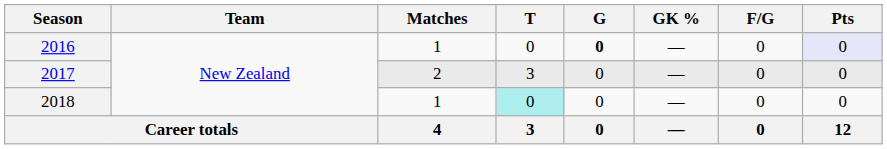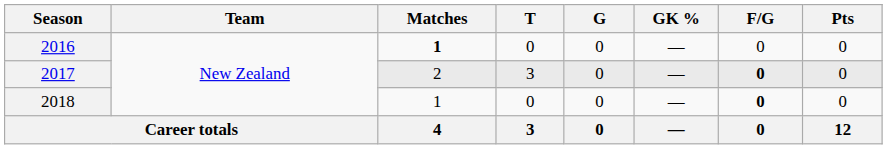(437, 46) normal -> (437, 46) bold
(599, 46) bold -> (599, 46) normal
(843, 46) lavender background -> (843, 46) no background
(760, 74) normal -> (760, 74) bold
(530, 102) paleturquoise background -> (530, 102) no background
(760, 102) normal -> (760, 102) bold
